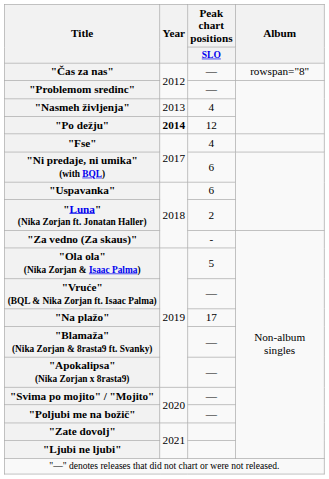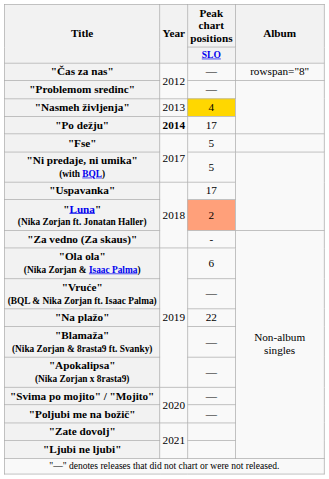(211, 107) no background -> (211, 107) gold background
(211, 125) 12 -> (211, 125) 17
(211, 143) 4 -> (211, 143) 5
(211, 167) 6 -> (211, 167) 5
(211, 191) 6 -> (211, 191) 17
(211, 215) no background -> (211, 215) lightsalmon background
(211, 263) 5 -> (211, 263) 6
(211, 317) 17 -> (211, 317) 22
